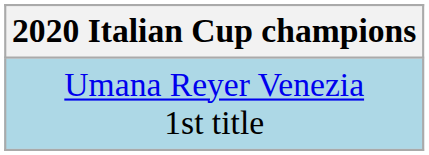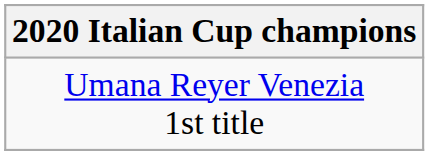(214, 103) lightblue background -> (214, 103) no background
